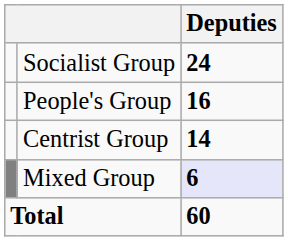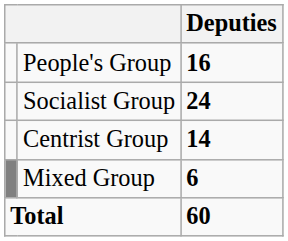rows swapped: (99, 62) <-> (97, 100)
(192, 178) lavender background -> (192, 178) no background
